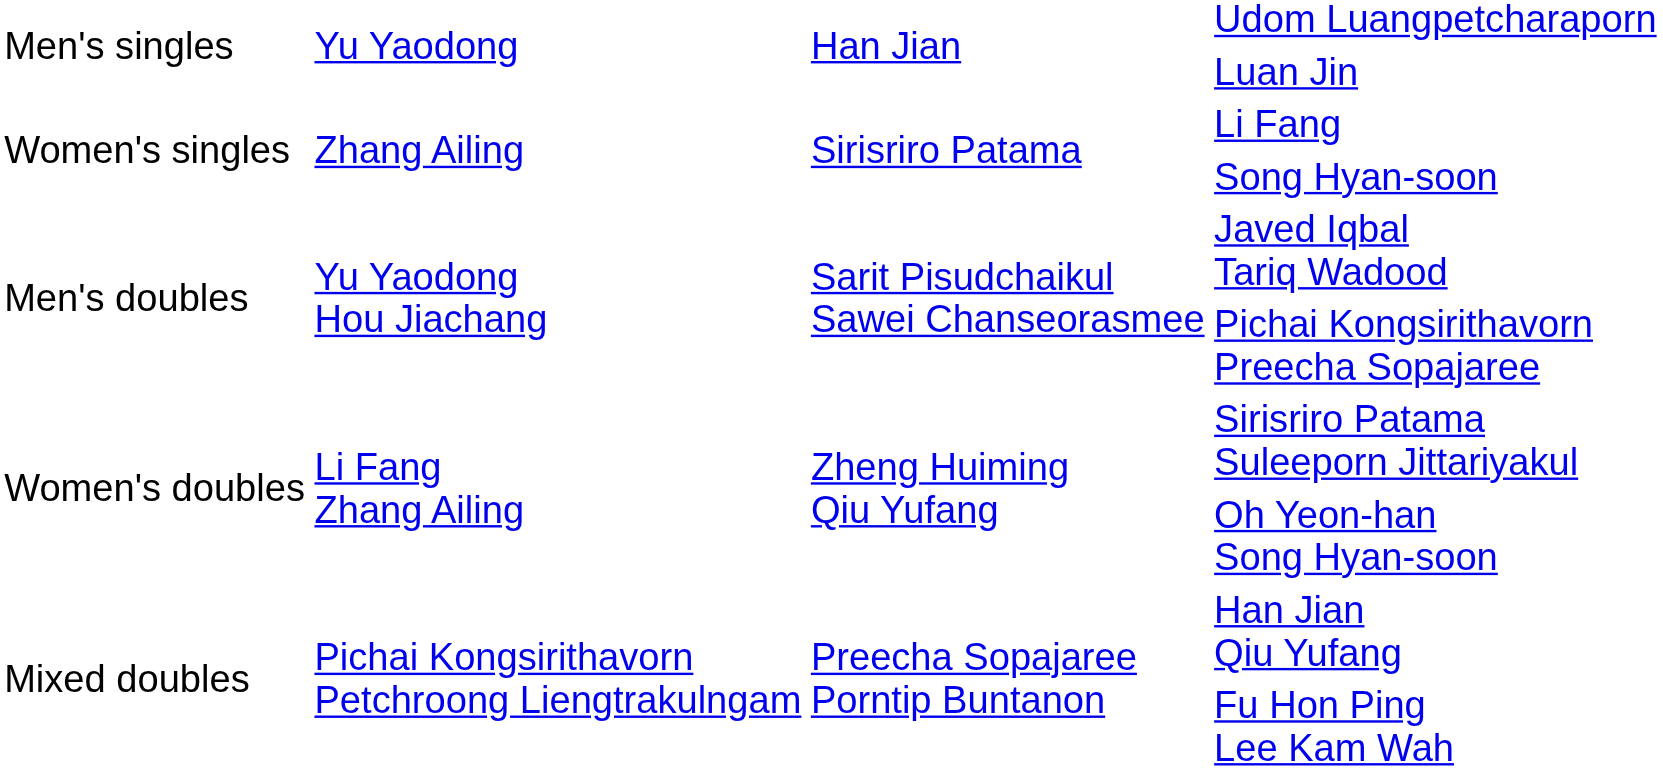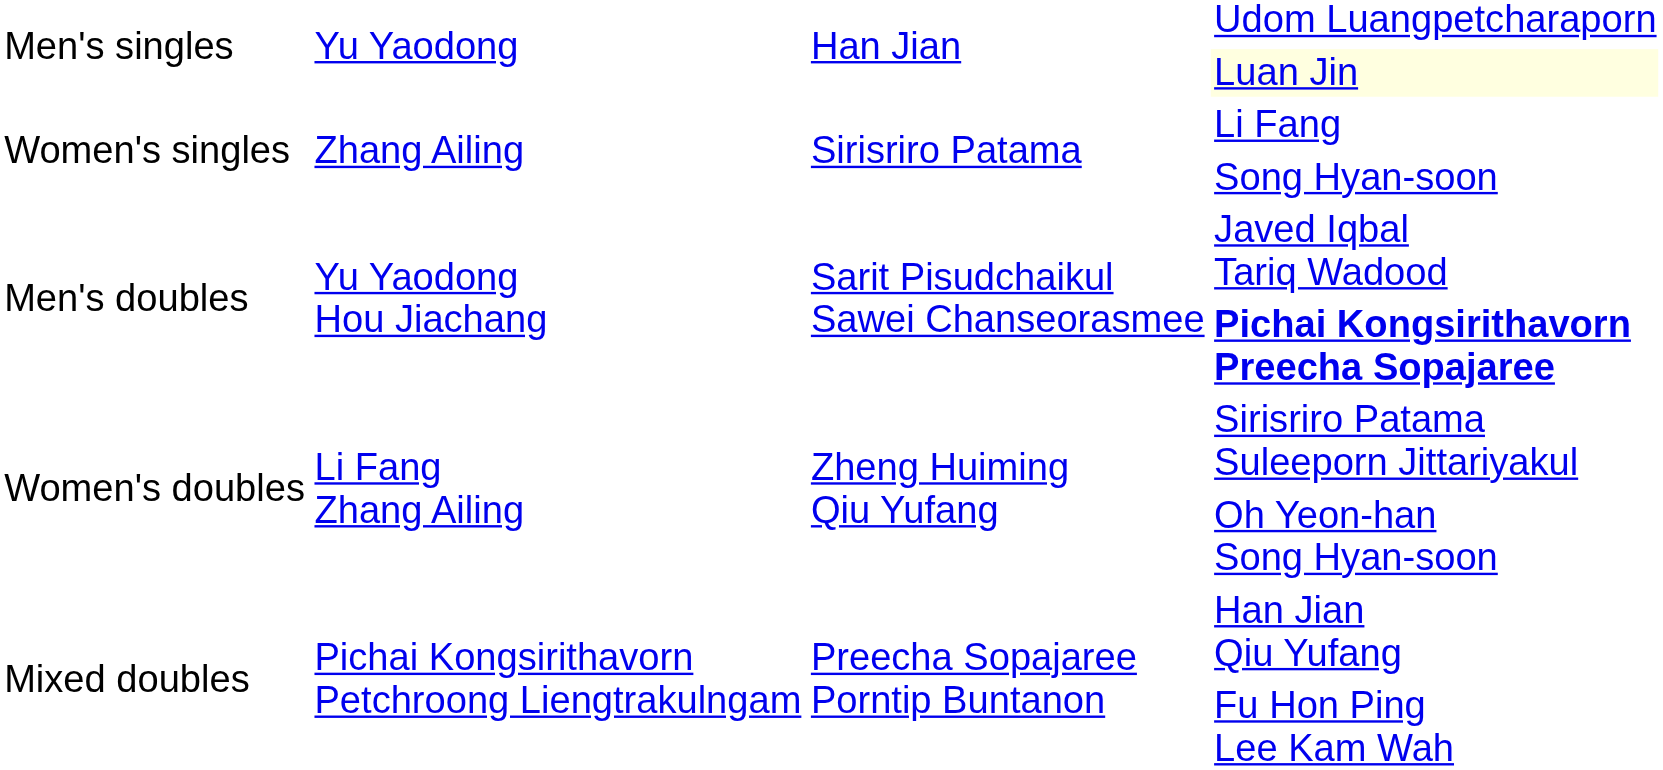(1286, 72) no background -> (1286, 72) lightyellow background
(1404, 345) normal -> (1423, 345) bold
